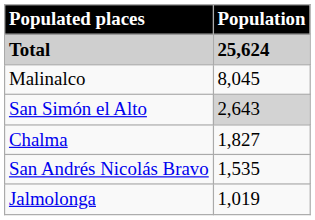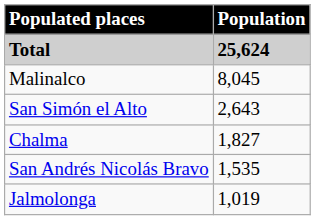(239, 109) lightgrey background -> (239, 109) no background
